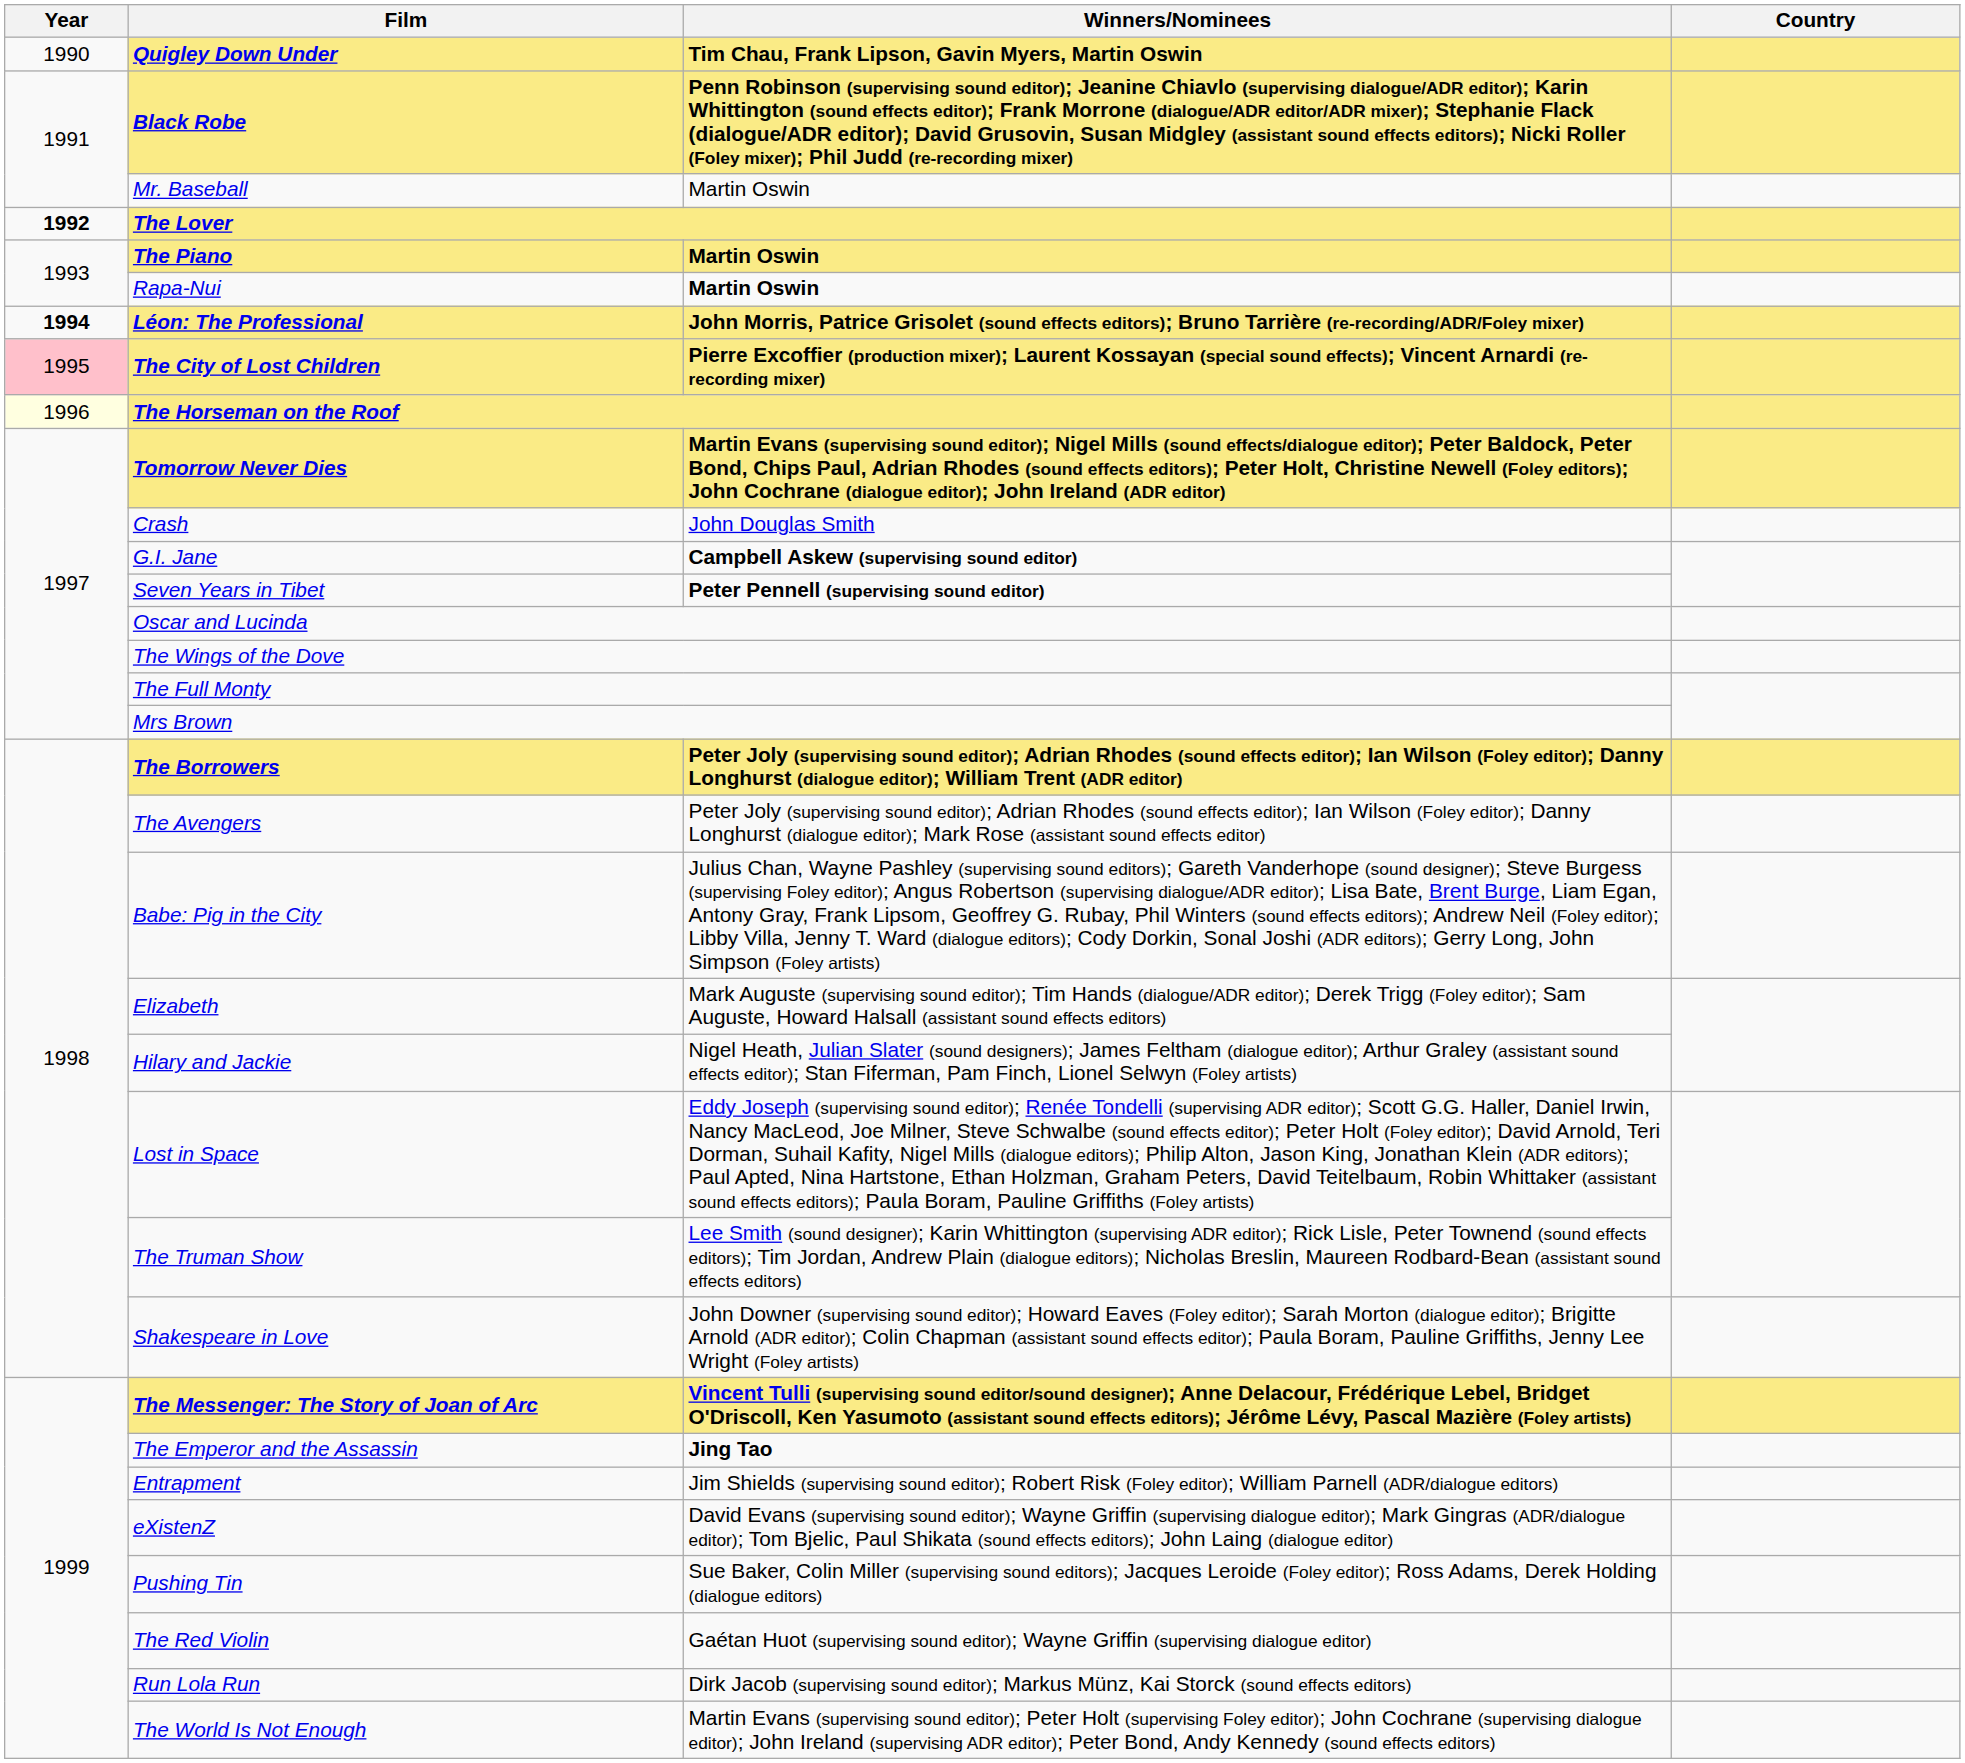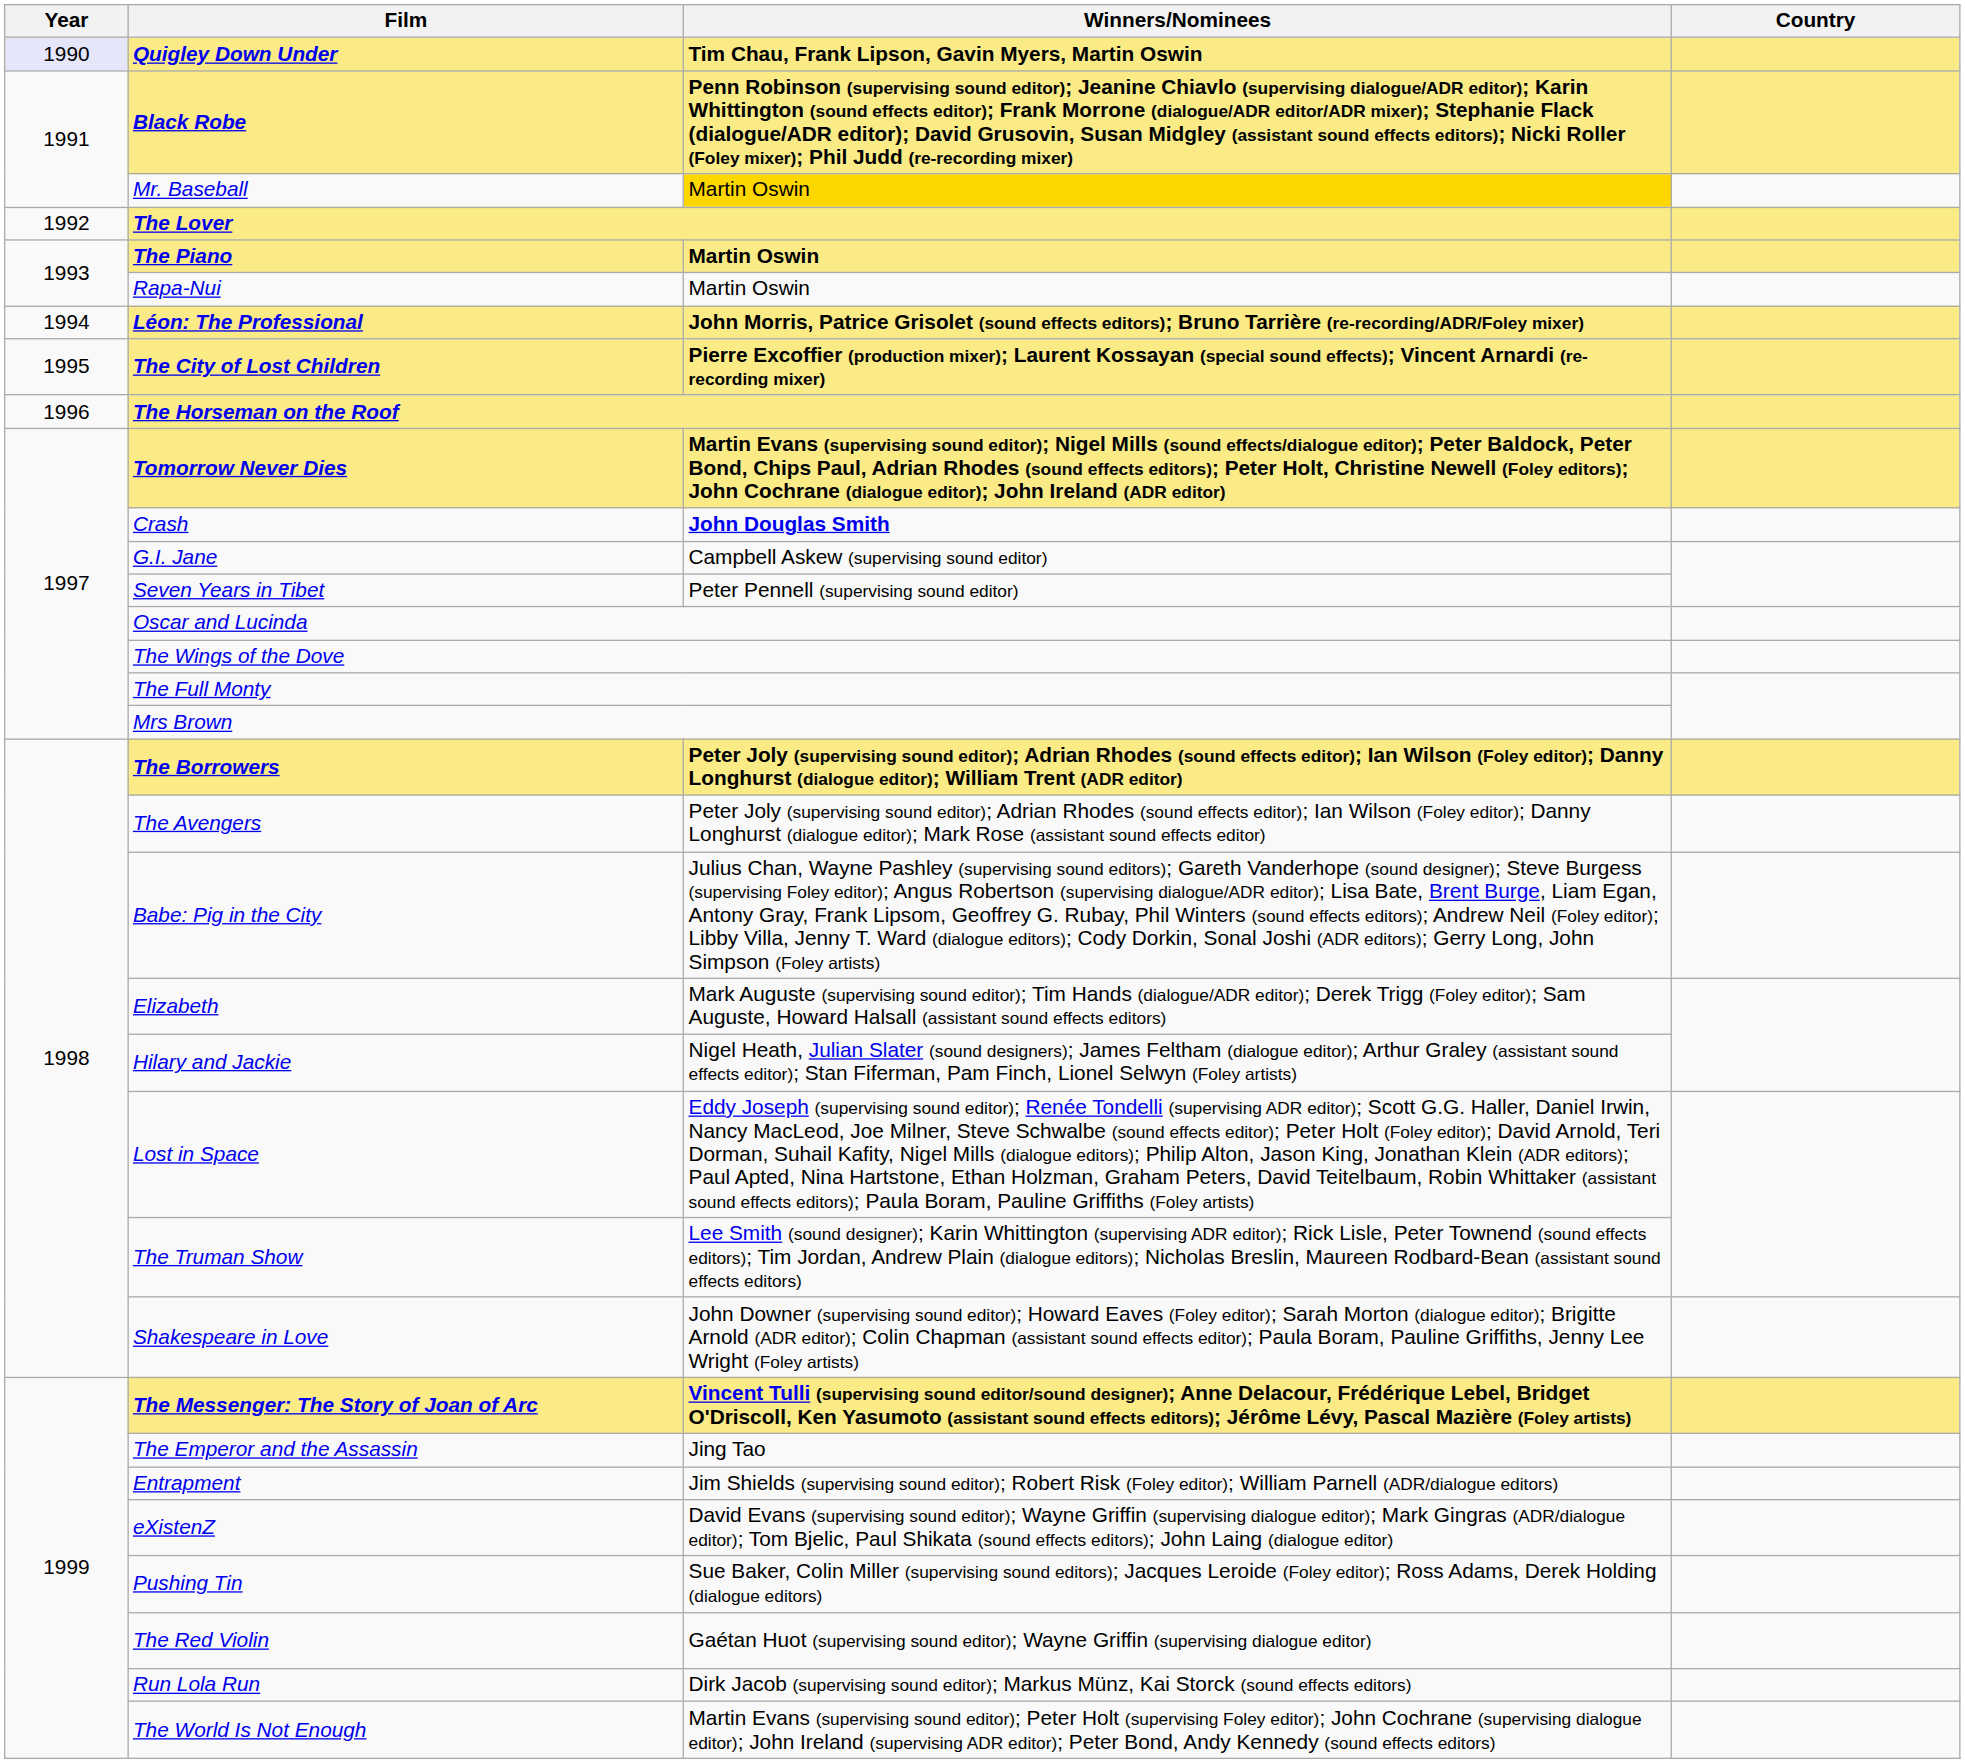(66, 53) no background -> (66, 53) lavender background
(749, 190) no background -> (749, 190) gold background
(66, 223) bold -> (66, 223) normal
(754, 289) bold -> (749, 289) normal
(66, 322) bold -> (66, 322) normal
(66, 366) pink background -> (66, 366) no background
(66, 411) lightyellow background -> (66, 411) no background
(782, 524) normal -> (789, 524) bold
(883, 557) bold -> (868, 557) normal
(867, 590) bold -> (854, 590) normal
(730, 1449) bold -> (727, 1449) normal
